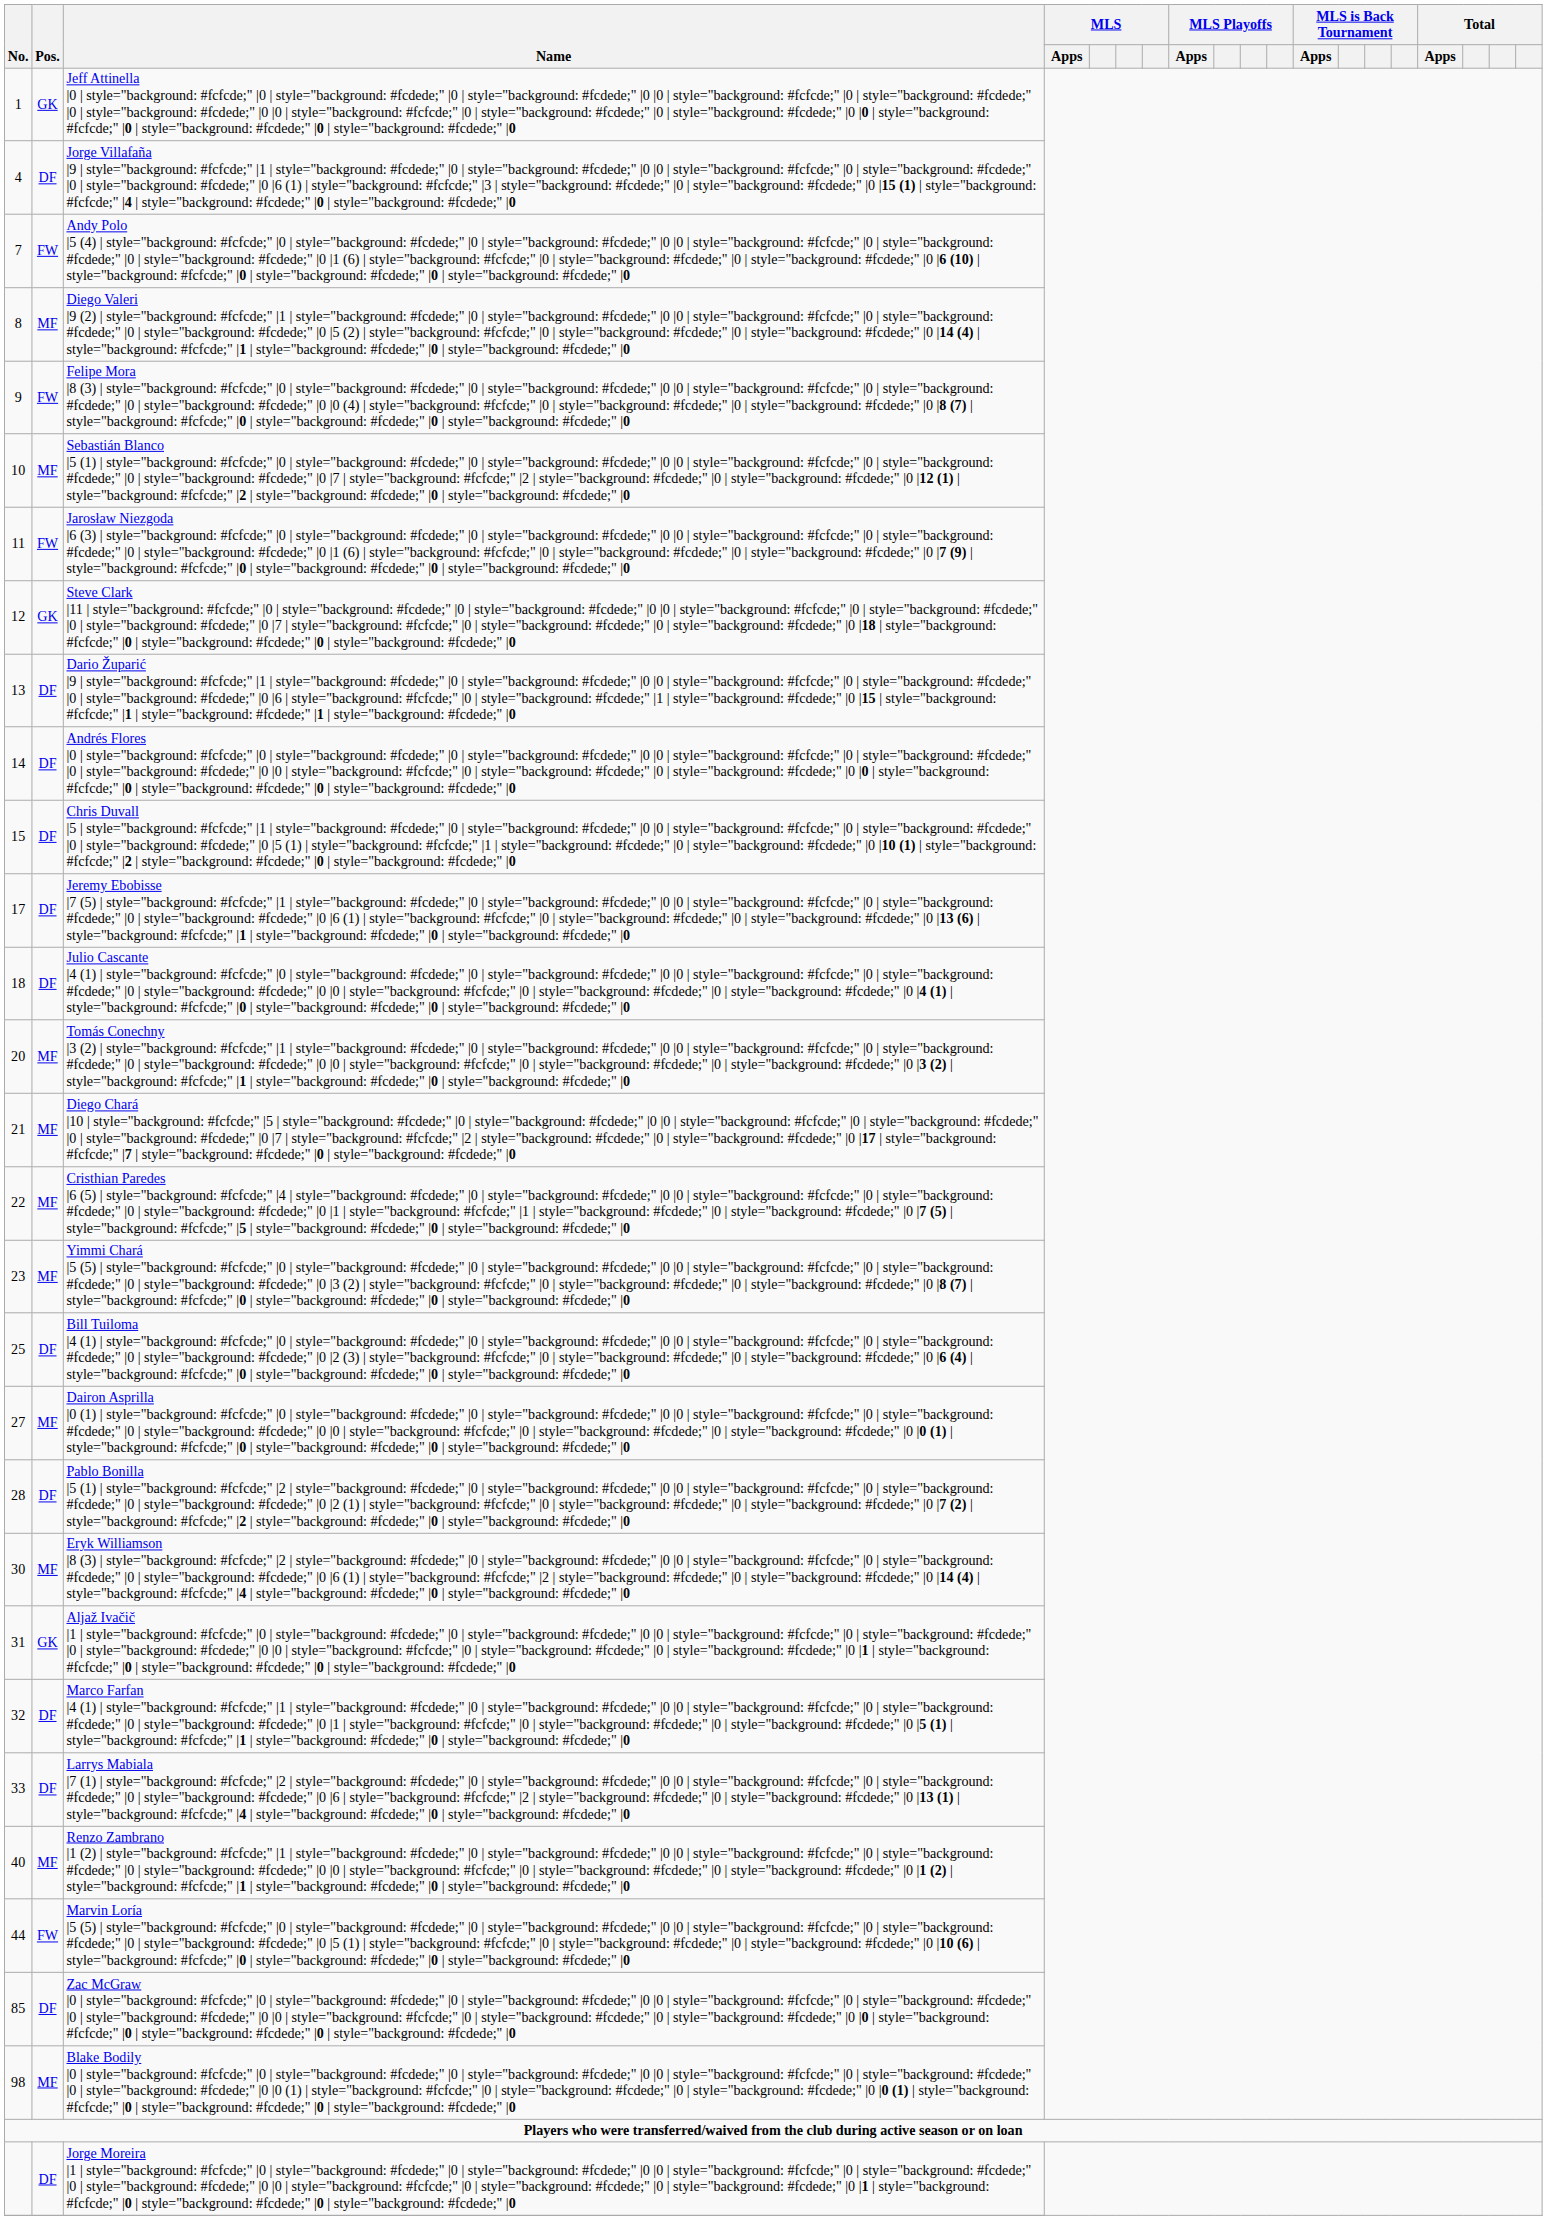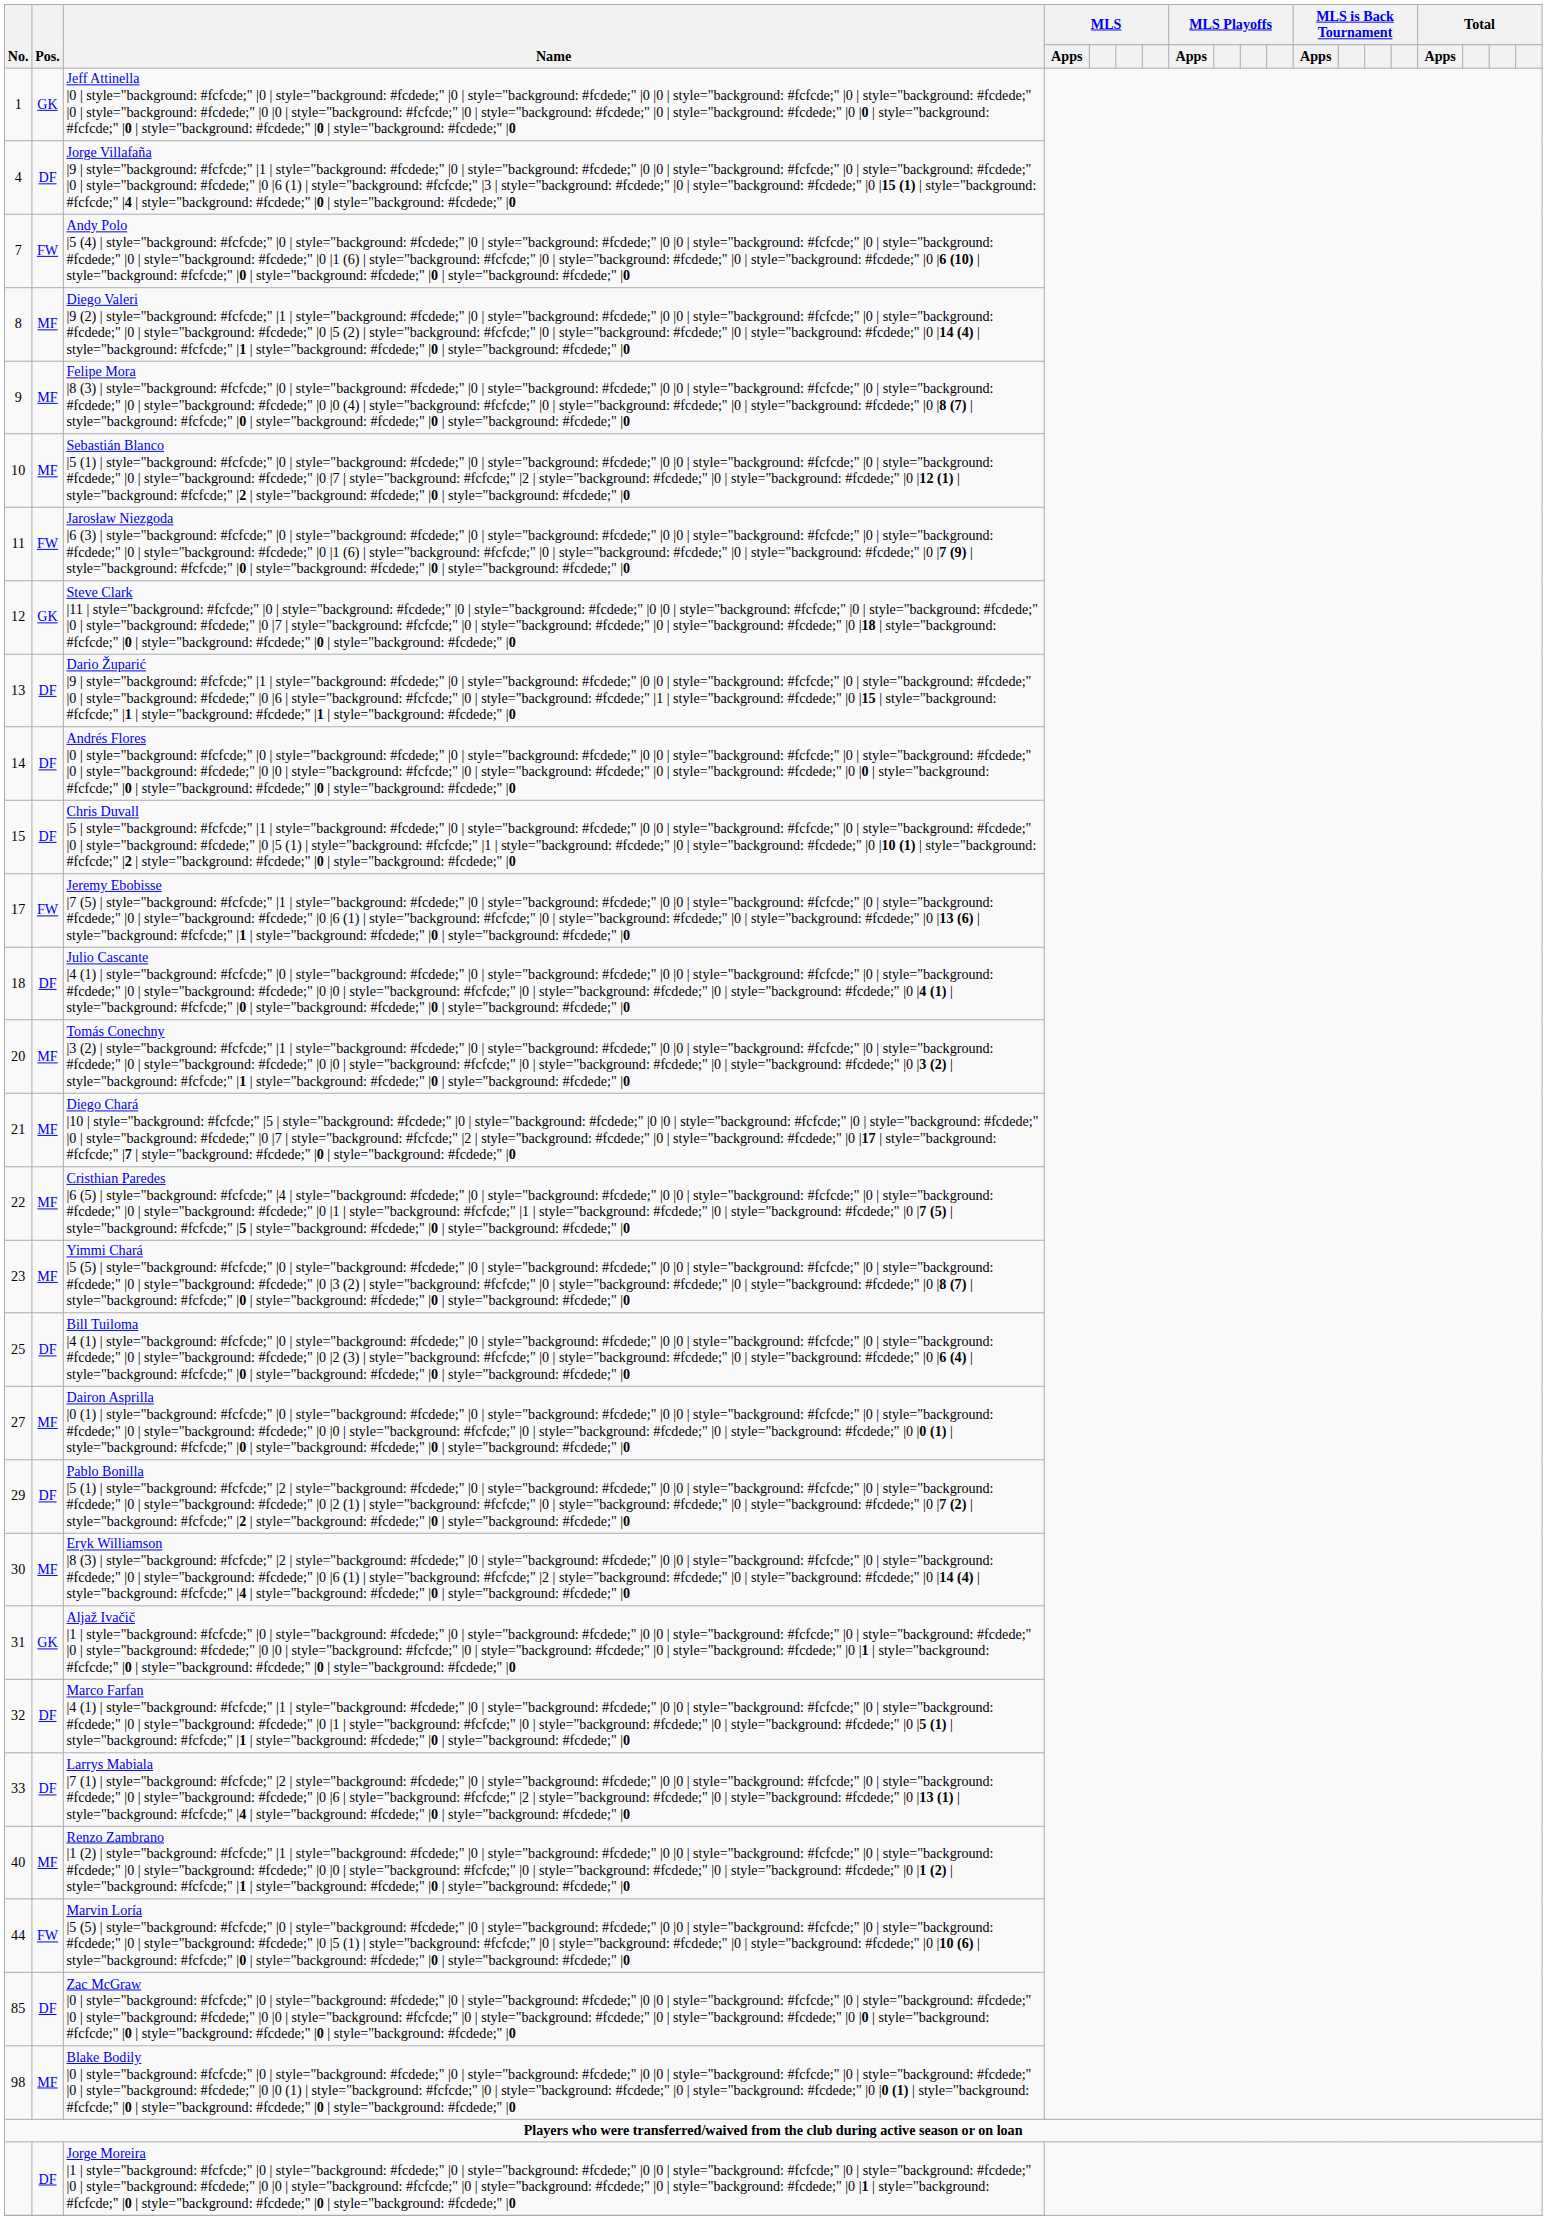(48, 397) FW -> (48, 397) MF
(48, 910) DF -> (48, 910) FW
(18, 1496) 28 -> (18, 1496) 29
